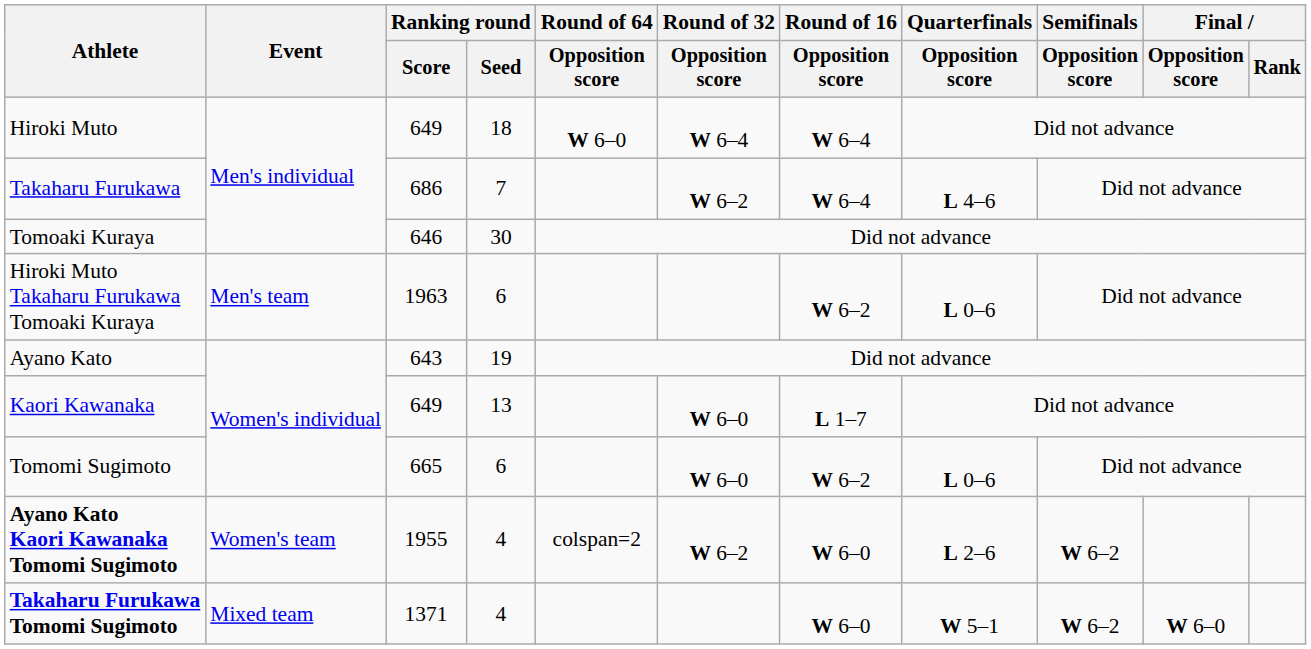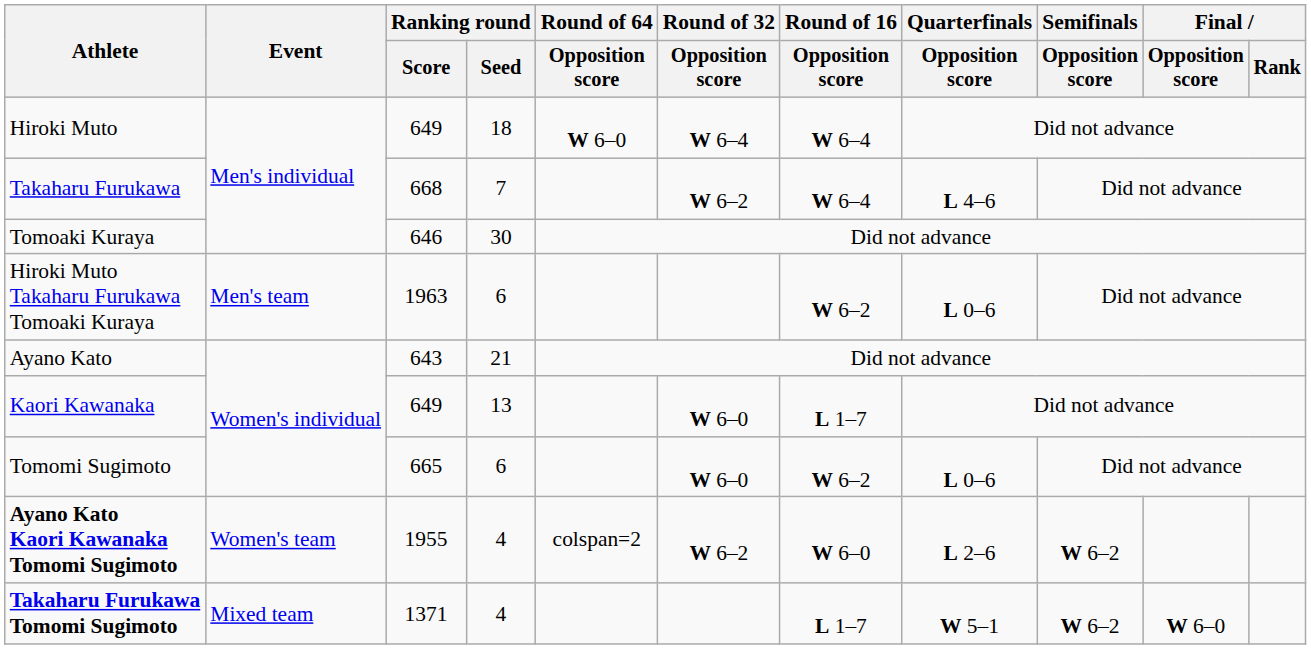(426, 188) 686 -> (426, 188) 668
(501, 358) 19 -> (501, 358) 21
(841, 626) W 6–0 -> (841, 626) L 1–7
